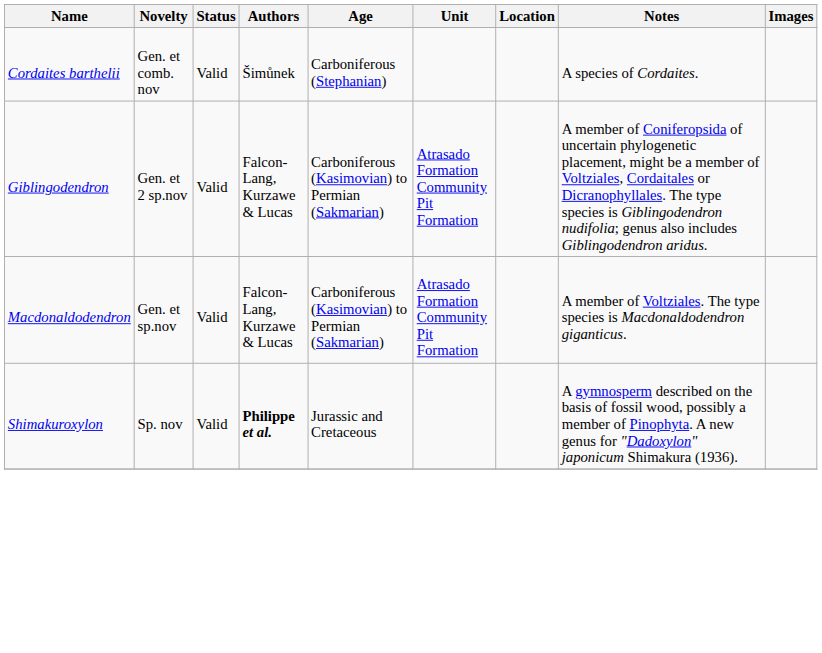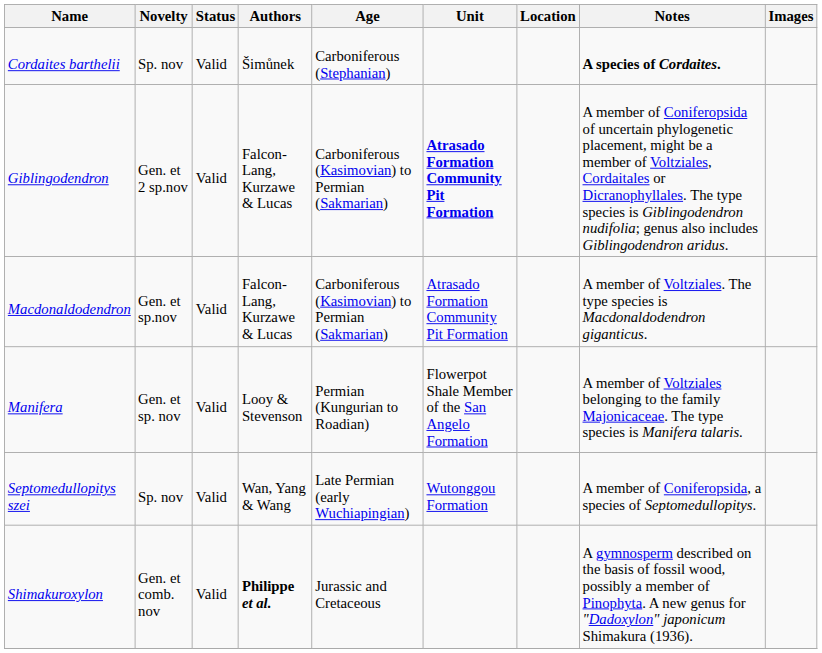(159, 72) Gen. et comb. nov -> (161, 64) Sp. nov
(630, 72) normal -> (652, 64) bold
(452, 187) normal -> (464, 178) bold
+ row: (35, 407)
+ row: (62, 497)
(160, 424) Sp. nov -> (159, 595) Gen. et comb. nov
